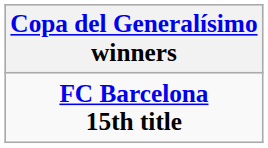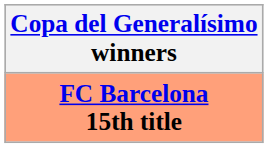(134, 107) no background -> (134, 107) lightsalmon background
